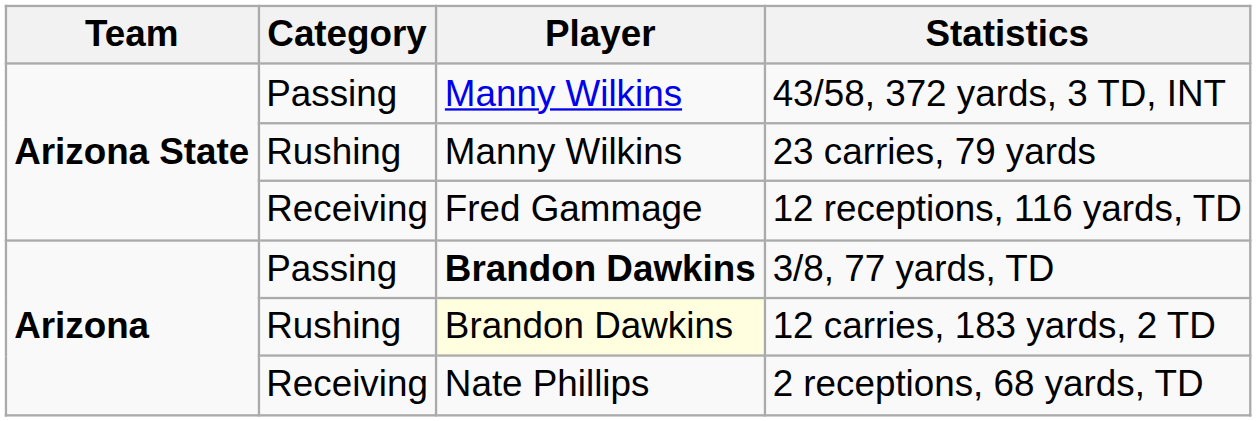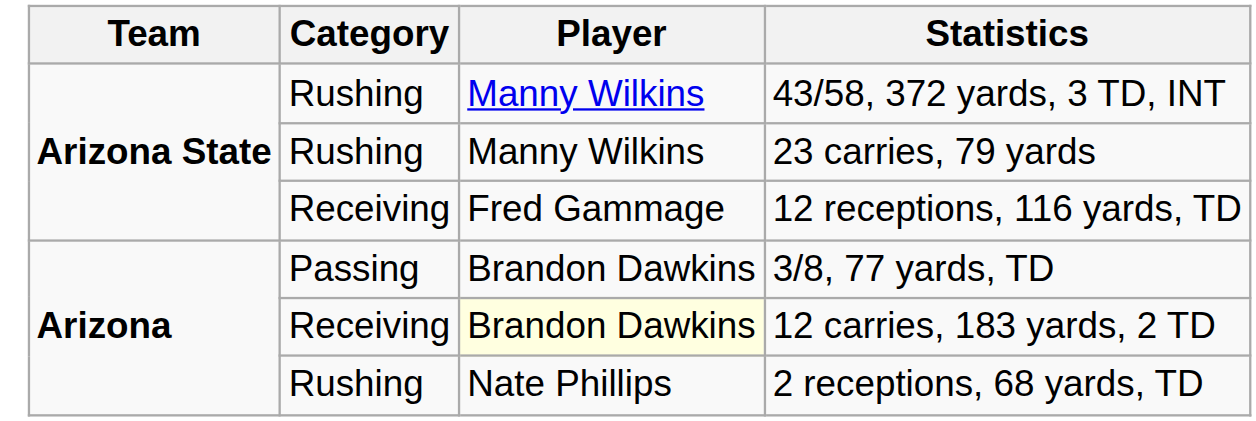(332, 92) Passing -> (356, 92) Rushing
(600, 267) bold -> (611, 267) normal
(334, 326) Rushing -> (369, 326) Receiving
(347, 384) Receiving -> (356, 384) Rushing
